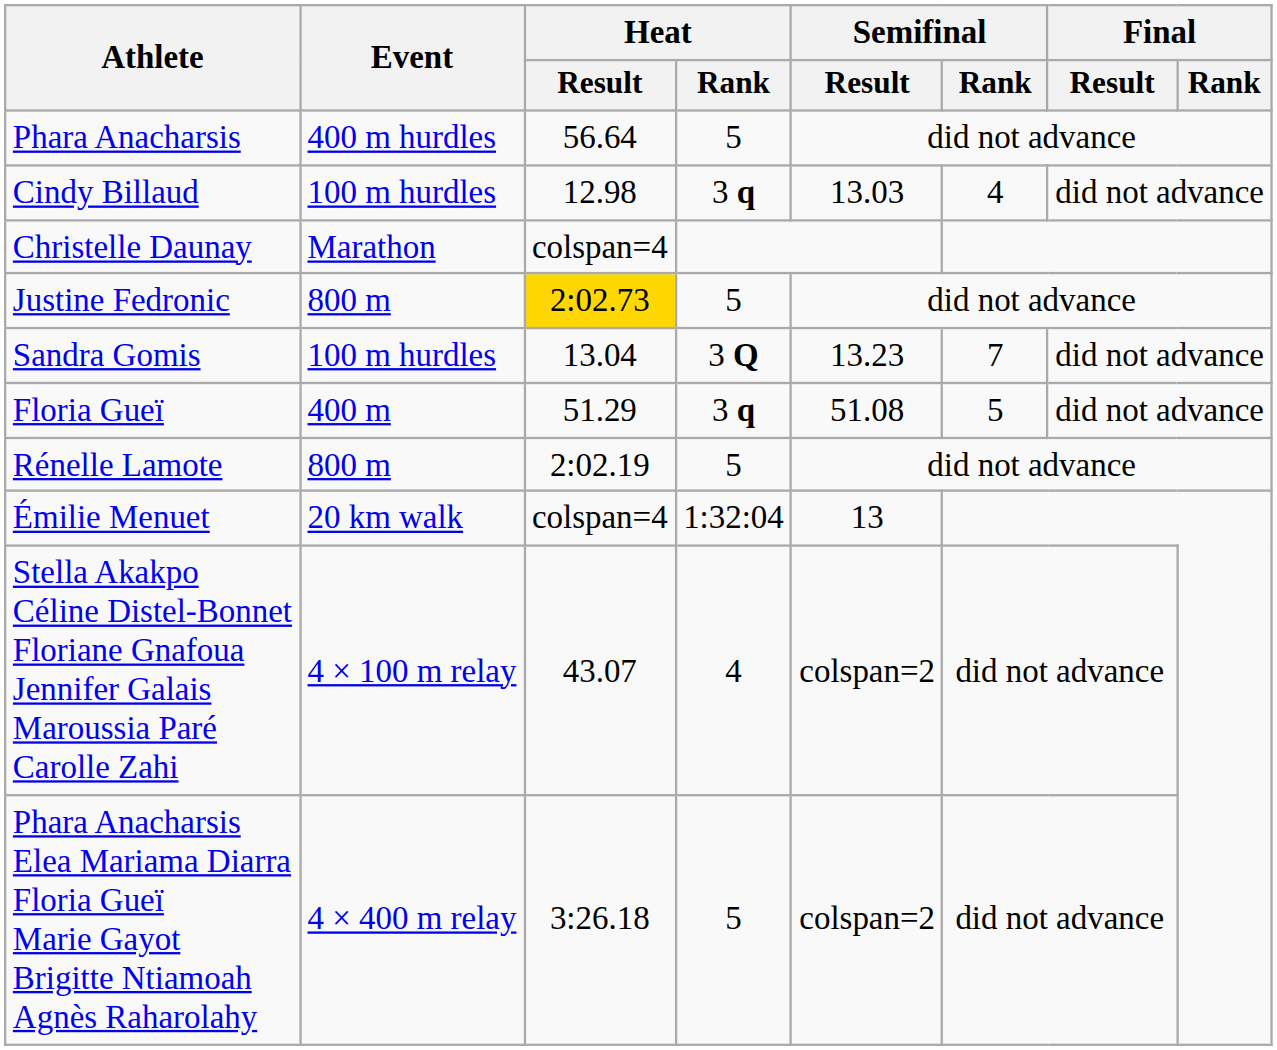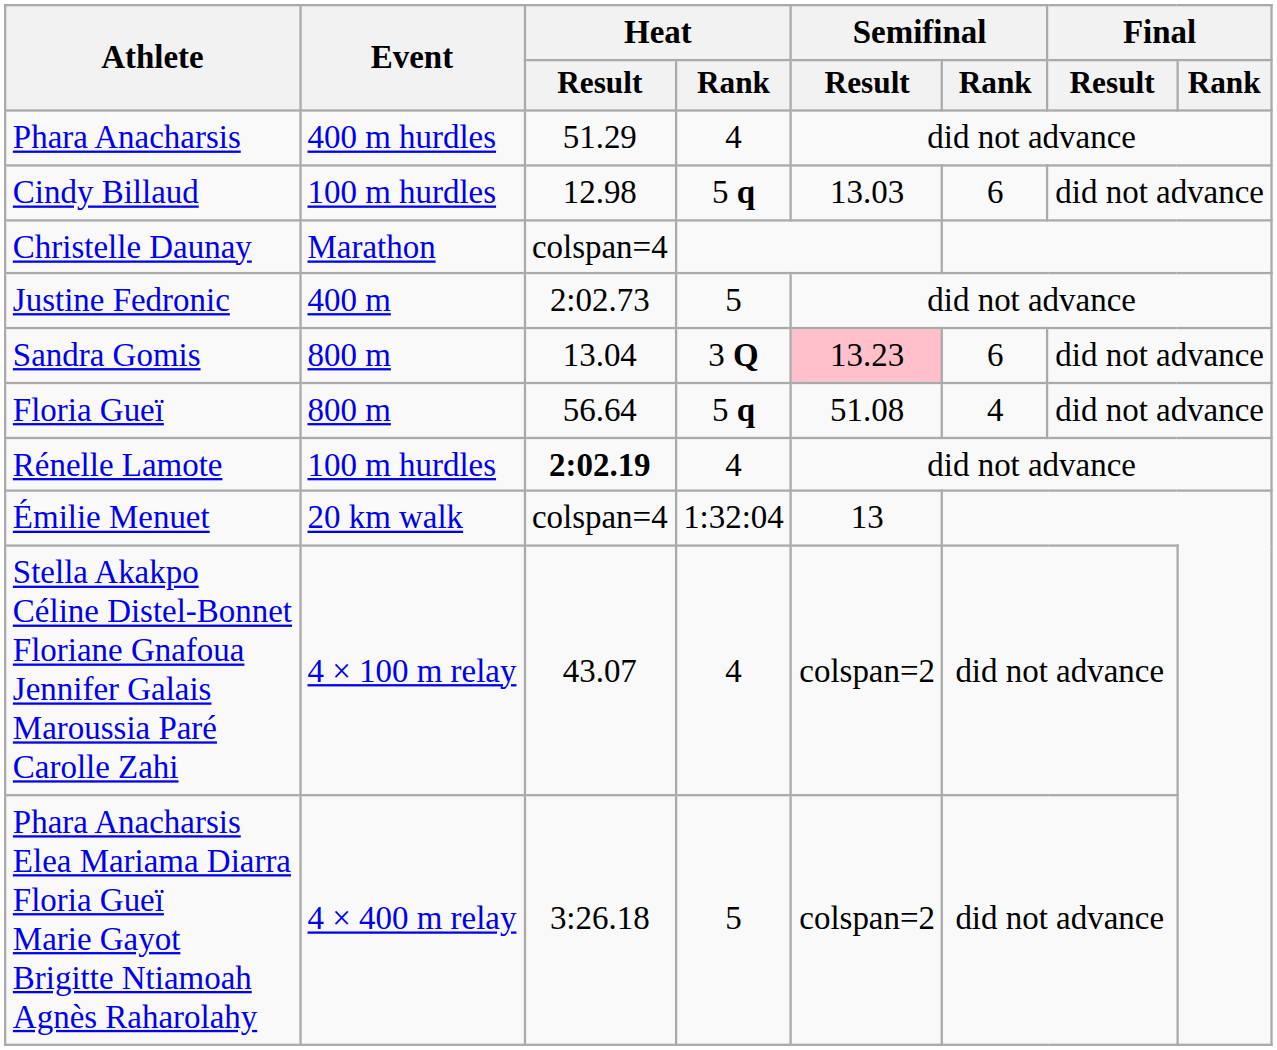(600, 137) 56.64 -> (600, 137) 51.29
(733, 137) 5 -> (733, 137) 4
(733, 192) 3 q -> (733, 192) 5 q
(995, 192) 4 -> (995, 192) 6
(349, 301) 800 m -> (349, 301) 400 m
(600, 301) gold background -> (600, 301) no background
(402, 355) 100 m hurdles -> (349, 355) 800 m
(867, 355) no background -> (867, 355) pink background
(995, 355) 7 -> (995, 355) 6
(349, 409) 400 m -> (349, 409) 800 m
(600, 409) 51.29 -> (600, 409) 56.64
(733, 409) 3 q -> (733, 409) 5 q
(995, 409) 5 -> (995, 409) 4
(349, 464) 800 m -> (402, 464) 100 m hurdles
(600, 464) normal -> (600, 464) bold
(733, 464) 5 -> (733, 464) 4
